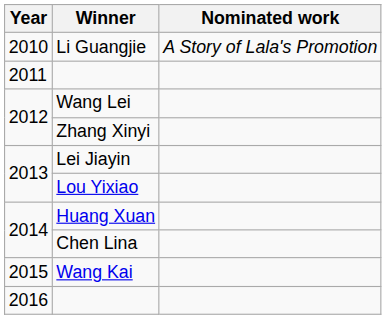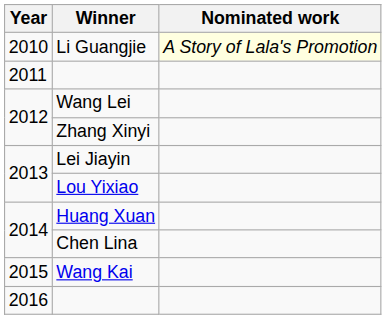(270, 46) no background -> (270, 46) lightyellow background
